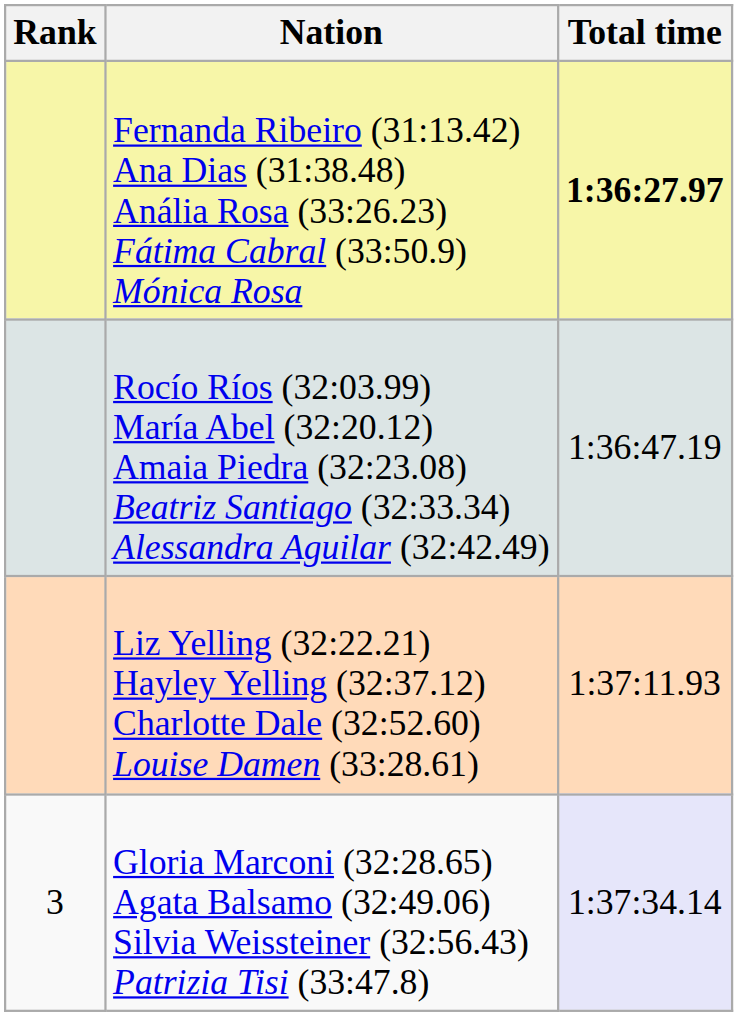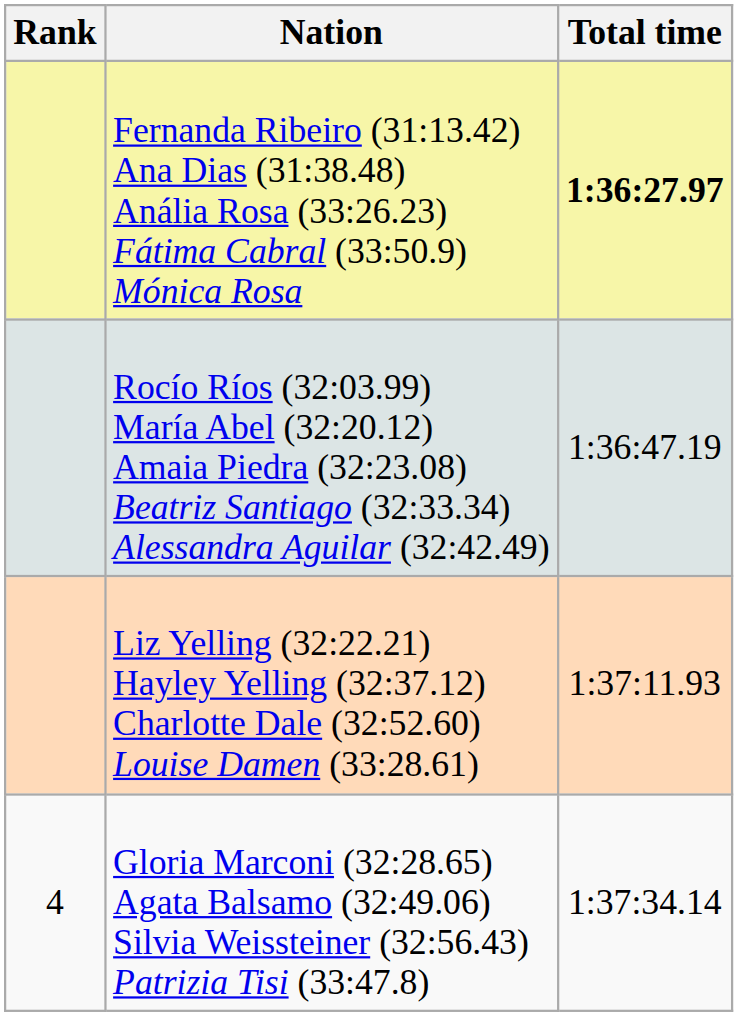(55, 901) 3 -> (55, 901) 4
(645, 901) lavender background -> (645, 901) no background
